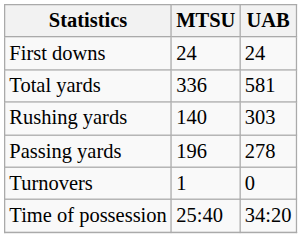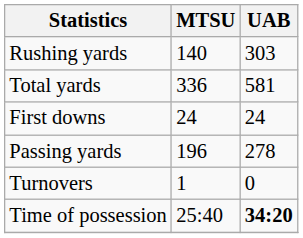rows swapped: (57, 53) <-> (68, 118)
(268, 215) normal -> (269, 215) bold
